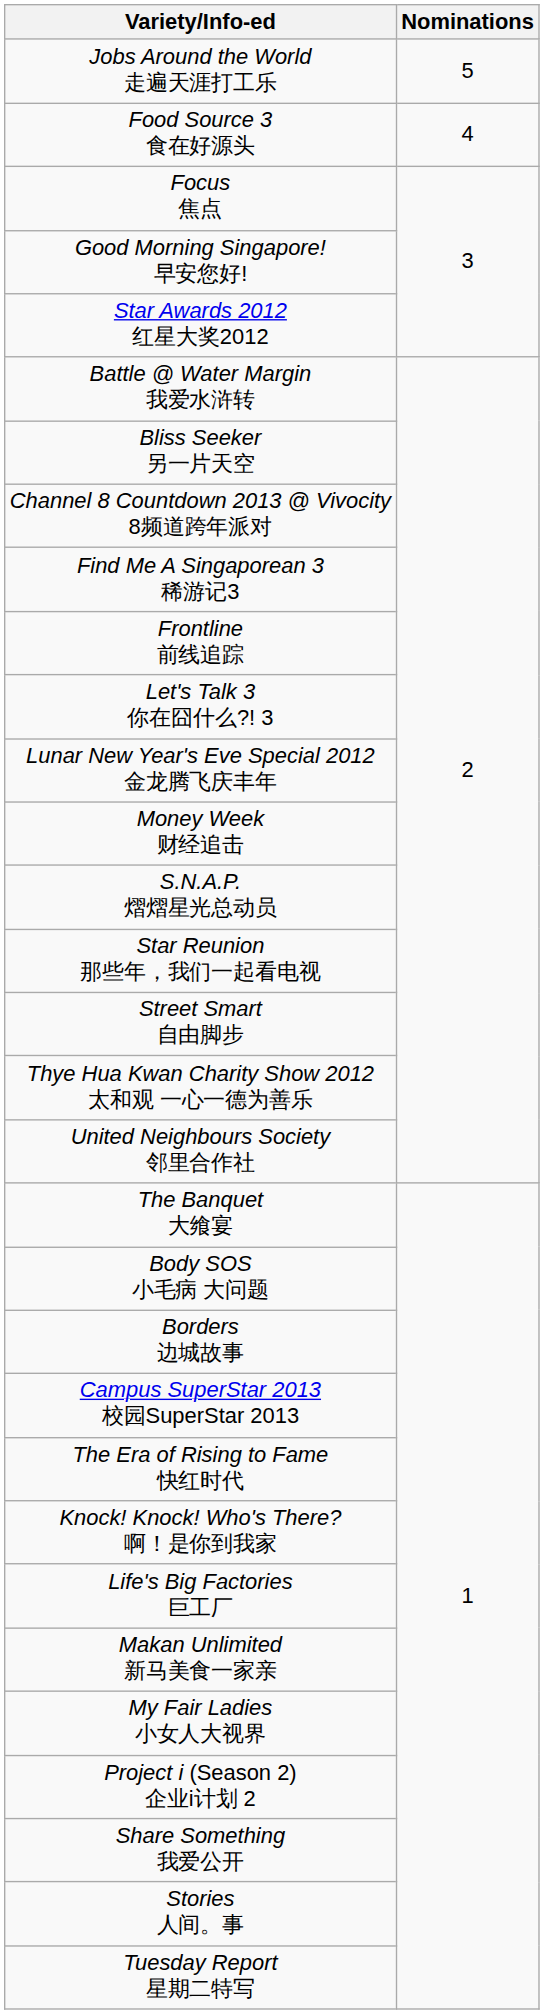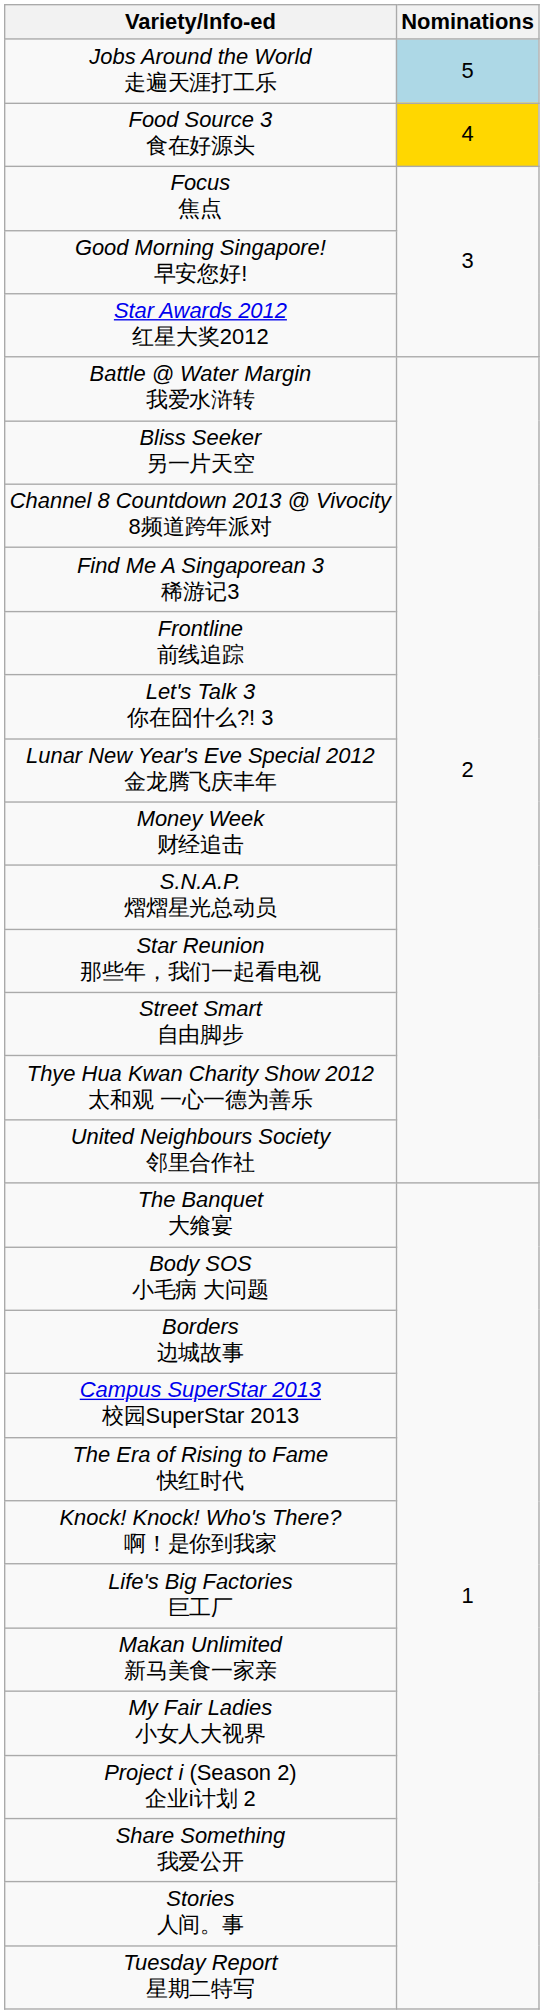(468, 71) no background -> (468, 71) lightblue background
(468, 134) no background -> (468, 134) gold background
